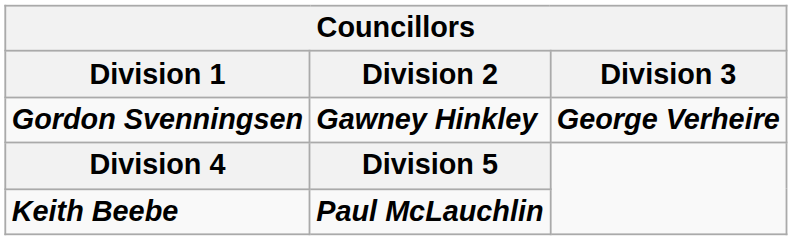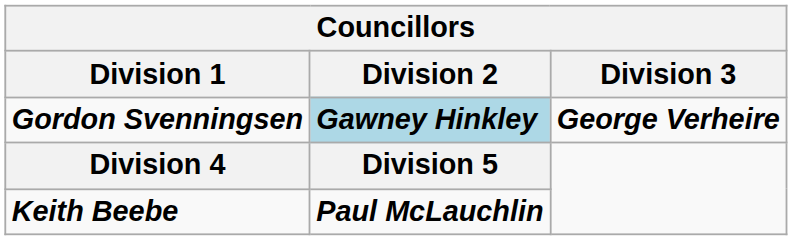(427, 119) no background -> (427, 119) lightblue background
